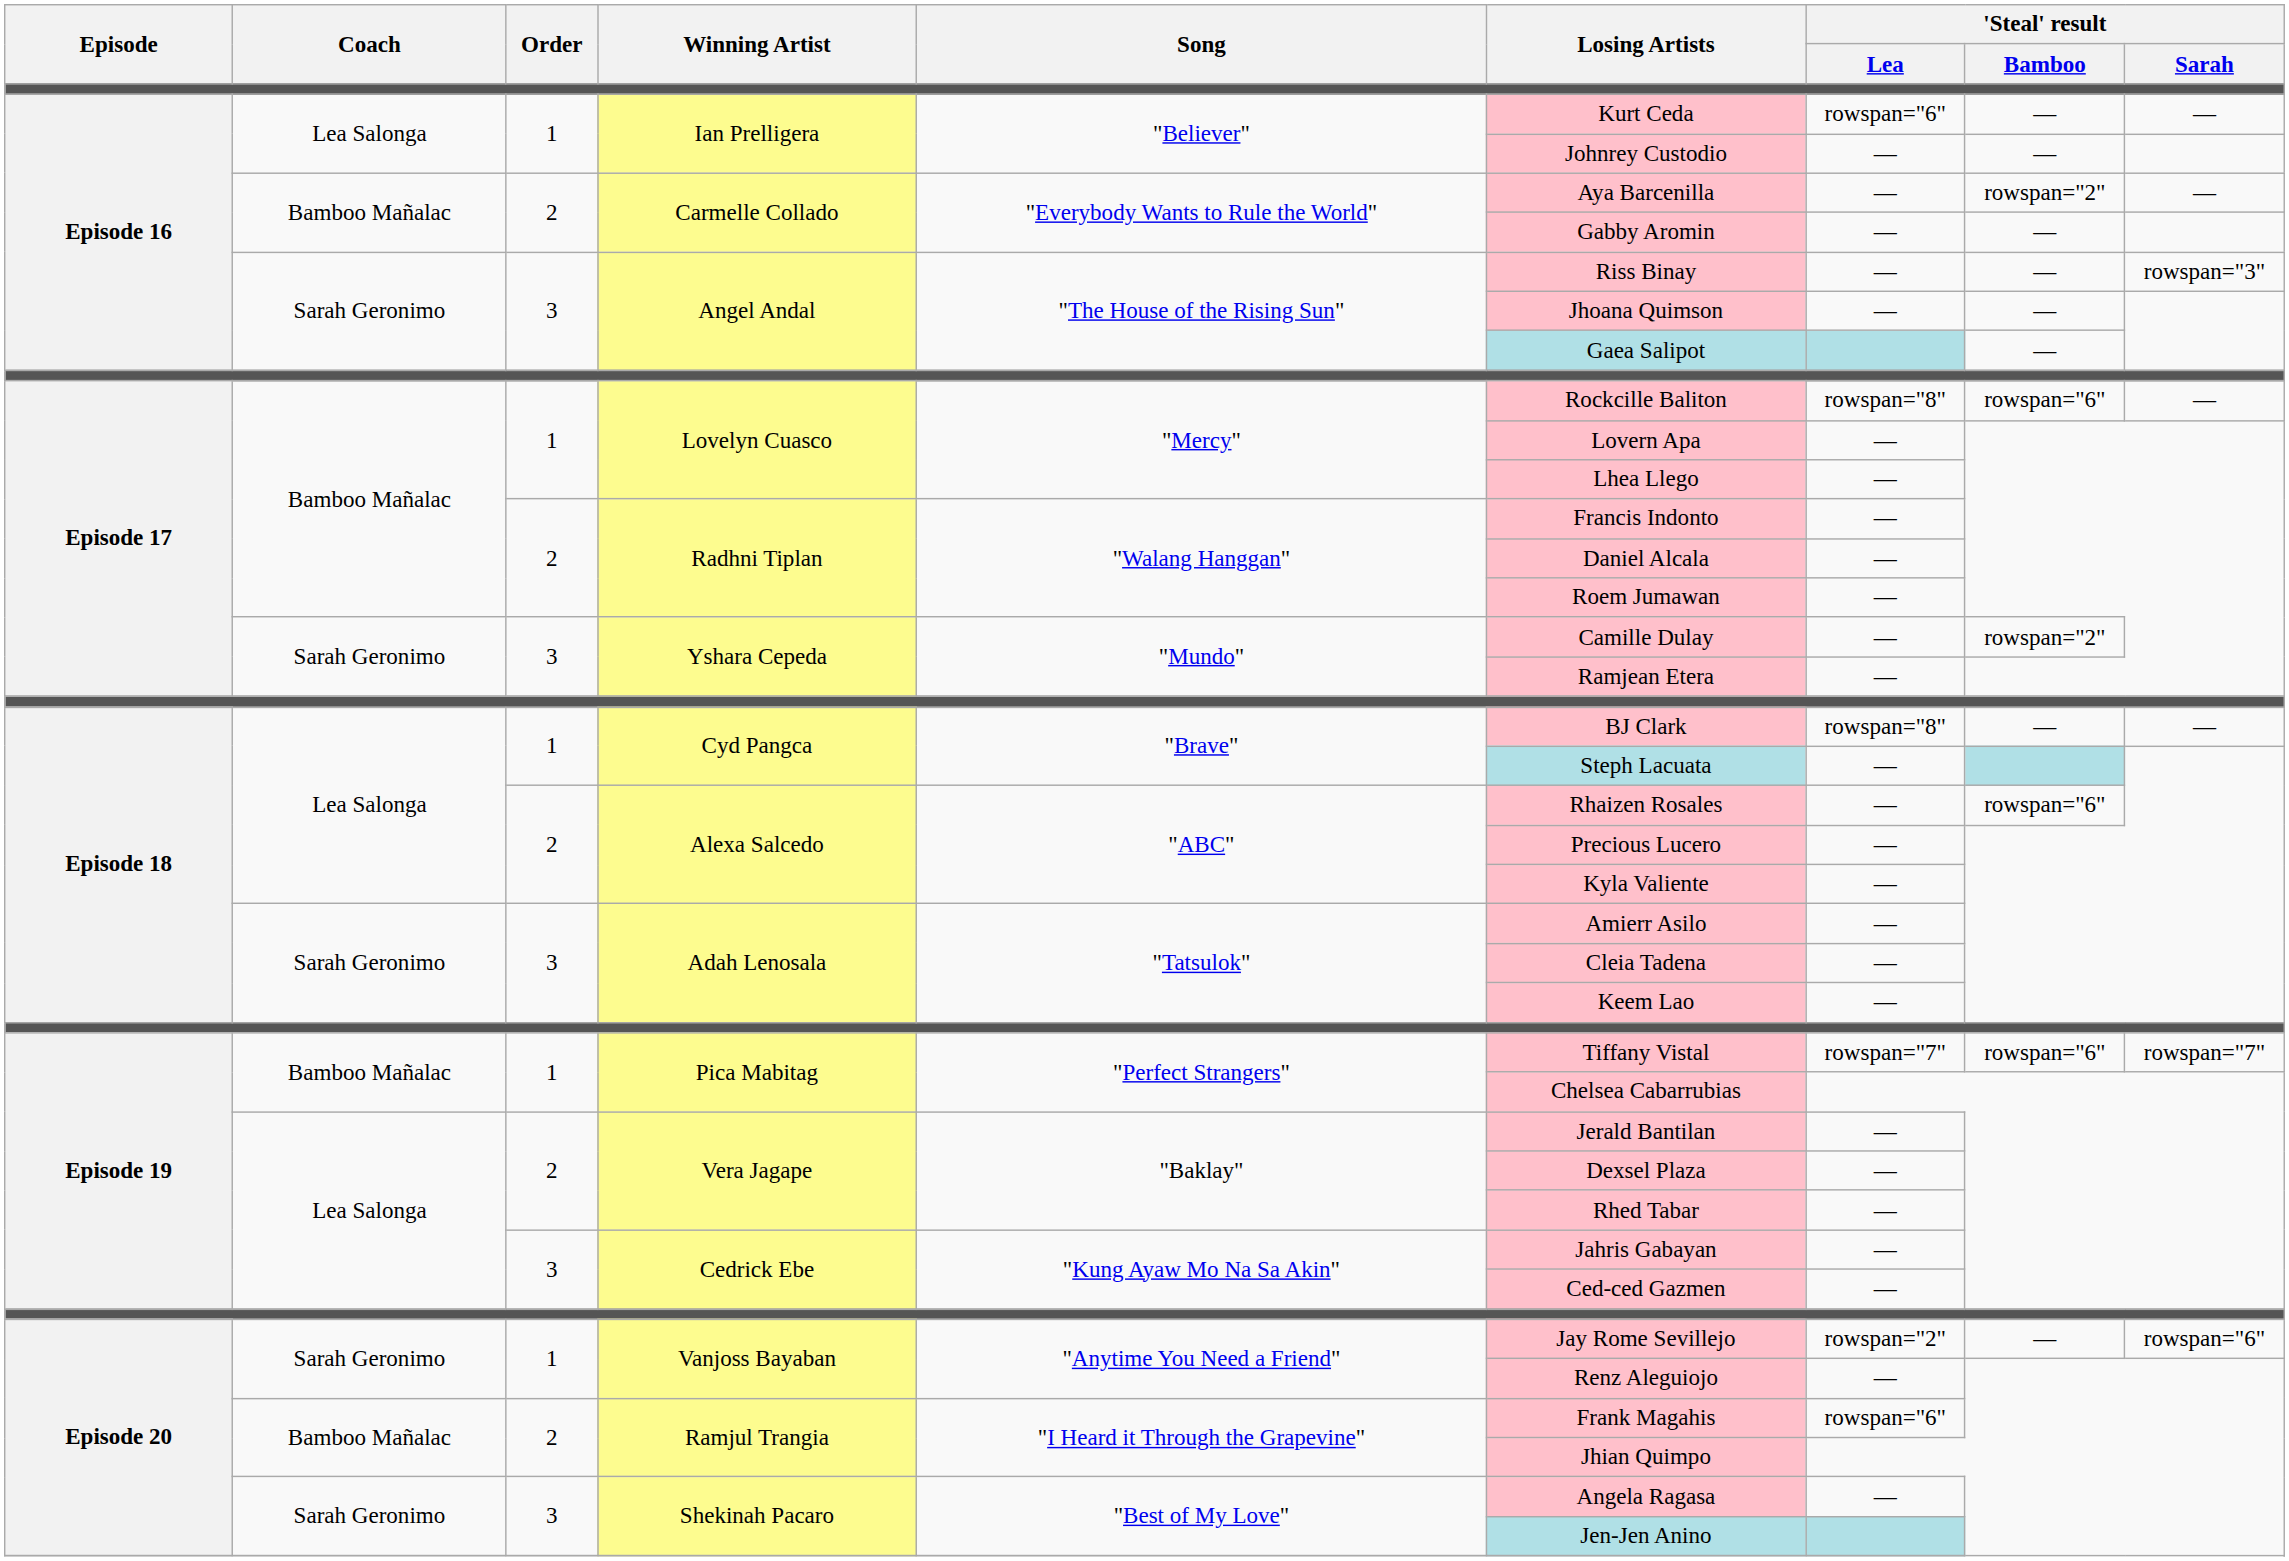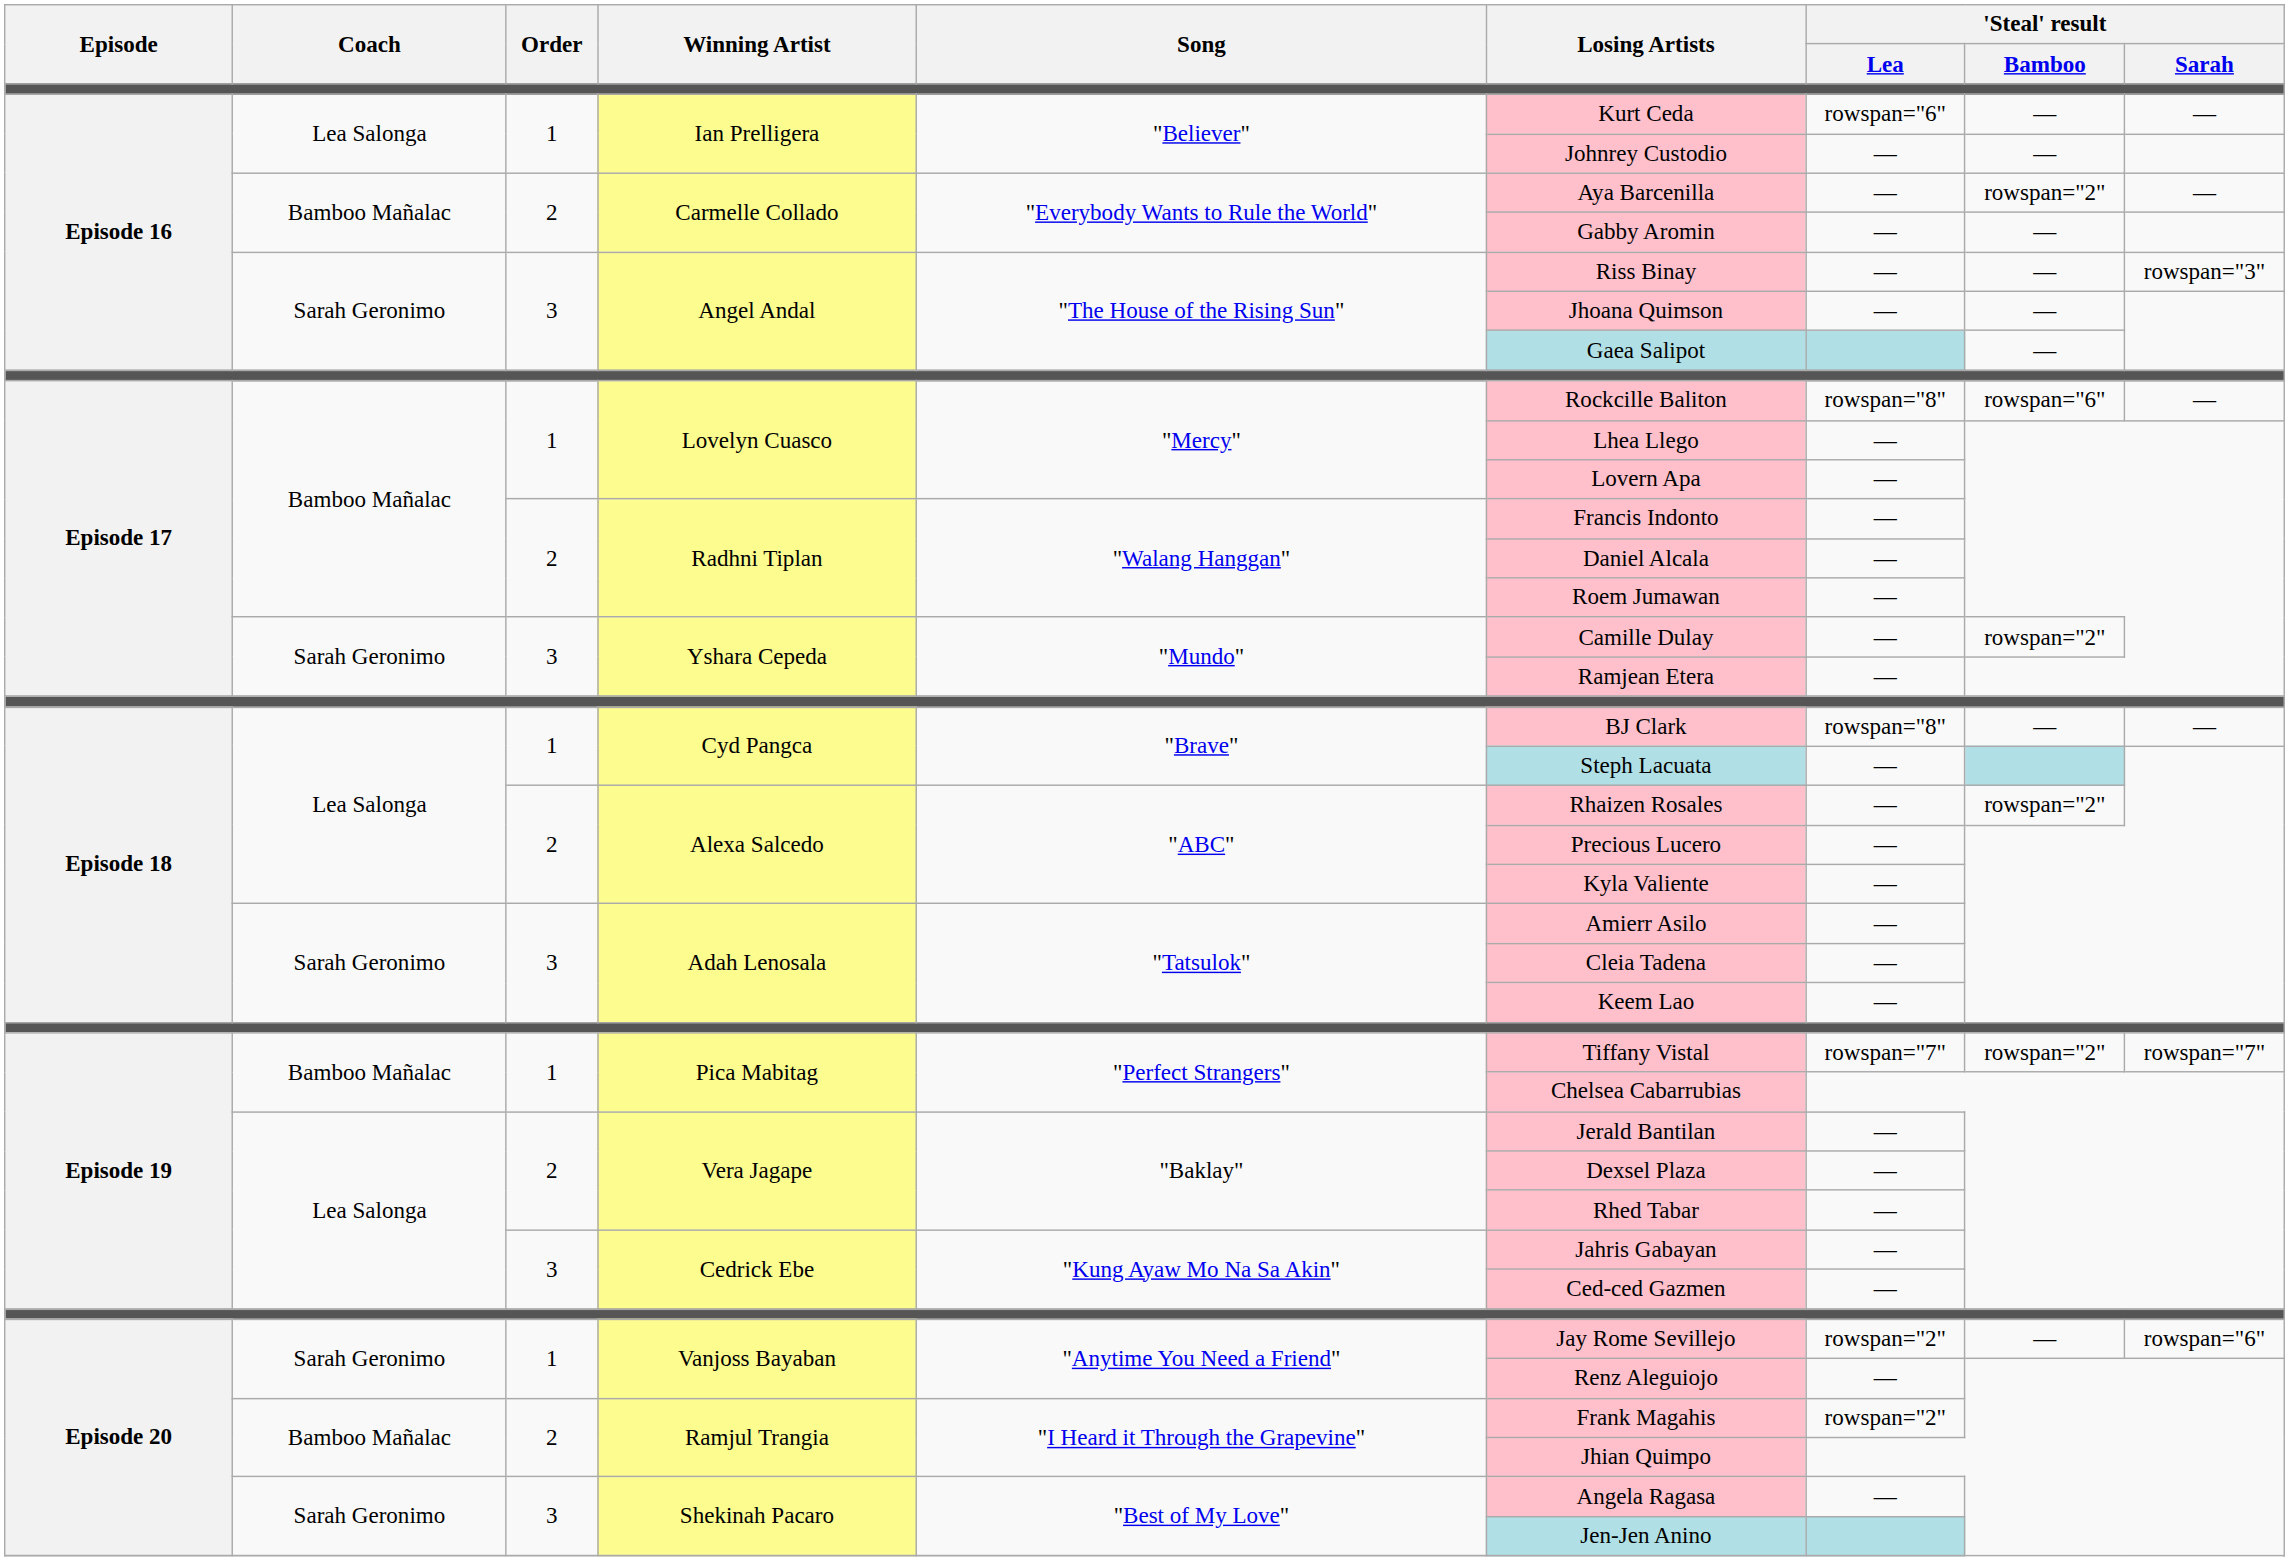(1646, 439) Lovern Apa -> (1646, 439) Lhea Llego
(1646, 479) Lhea Llego -> (1646, 479) Lovern Apa
(2045, 805) rowspan="6" -> (2045, 805) rowspan="2"
(2045, 1052) rowspan="6" -> (2045, 1052) rowspan="2"
(1885, 1417) rowspan="6" -> (1885, 1417) rowspan="2"
